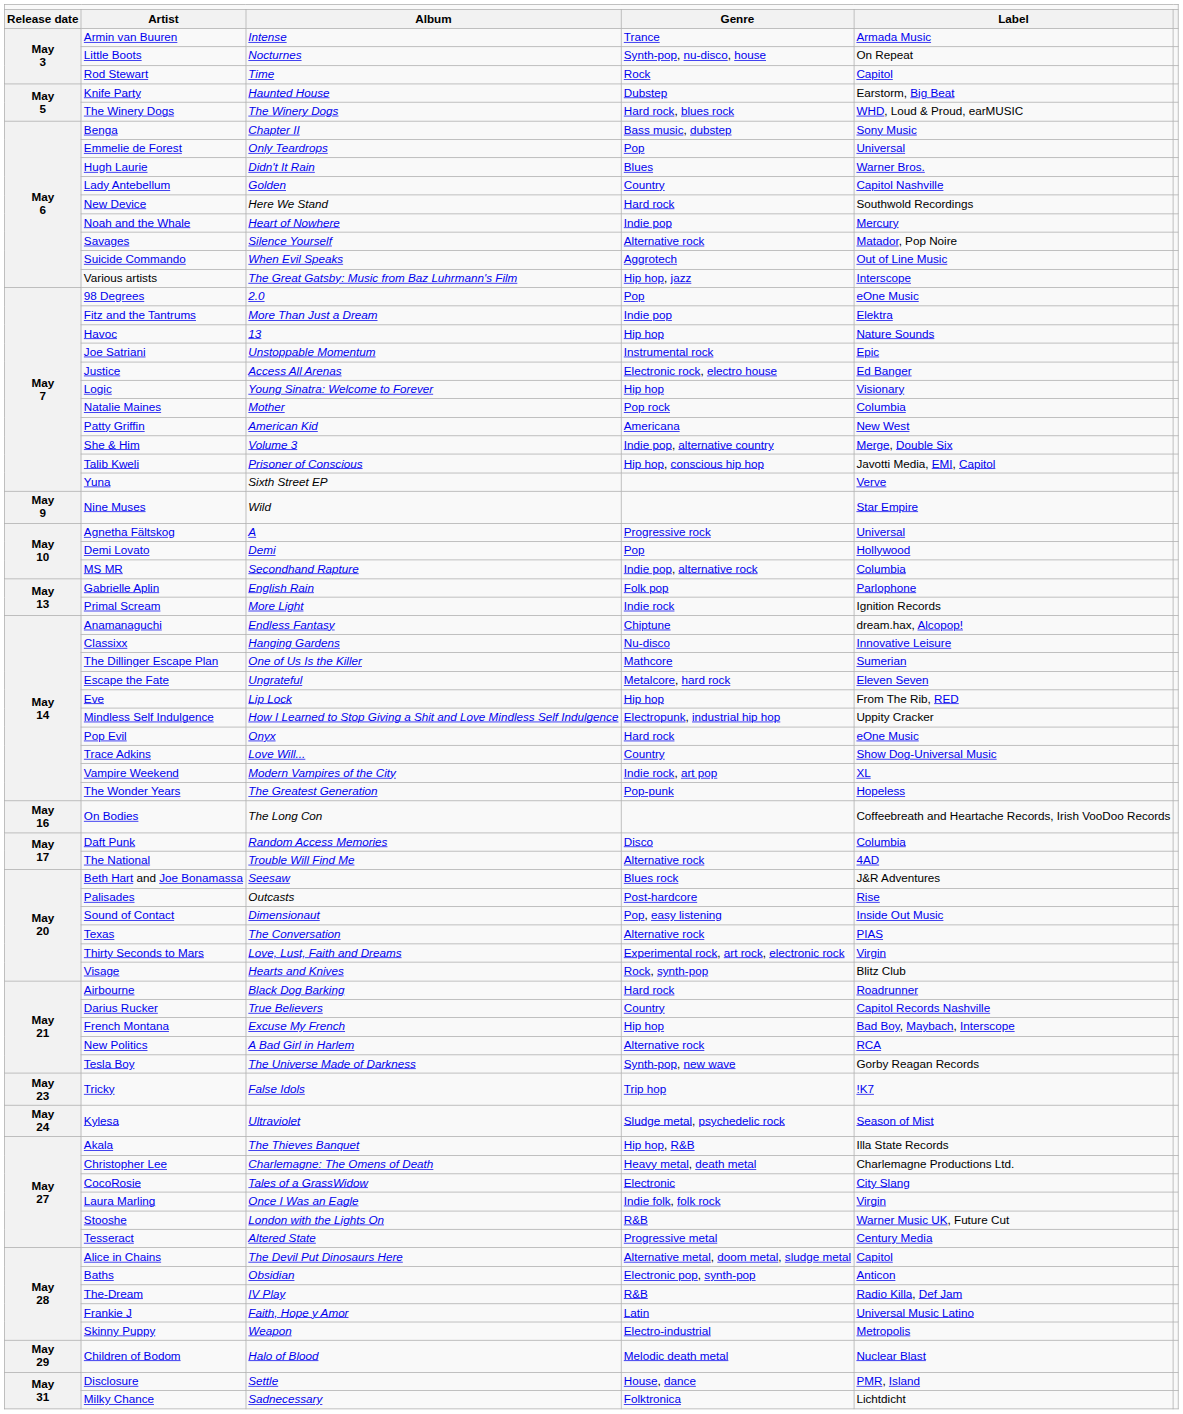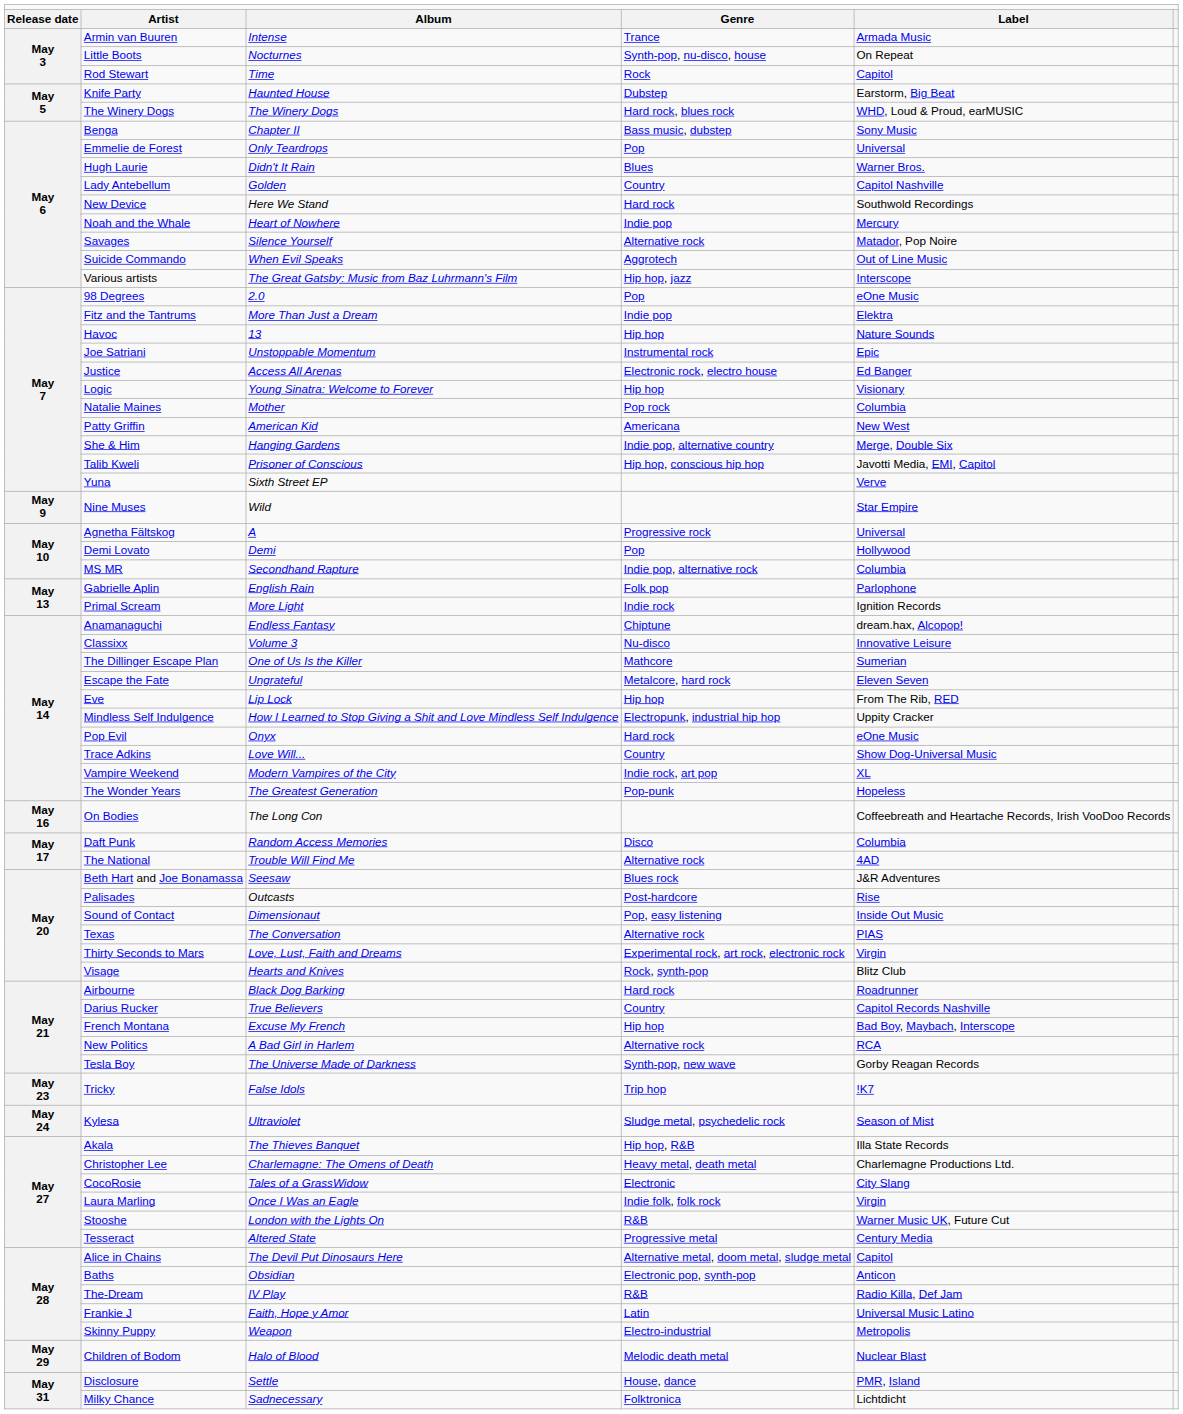(273, 445) Volume 3 -> (294, 445) Hanging Gardens
(294, 643) Hanging Gardens -> (273, 643) Volume 3
